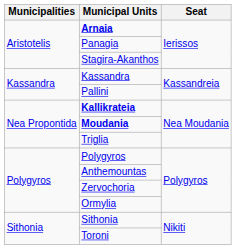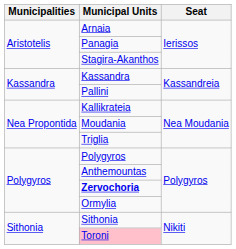(97, 28) bold -> (96, 28) normal
(108, 108) bold -> (106, 108) normal
(105, 124) bold -> (103, 124) normal
(108, 188) normal -> (110, 188) bold
(95, 236) no background -> (95, 236) pink background
